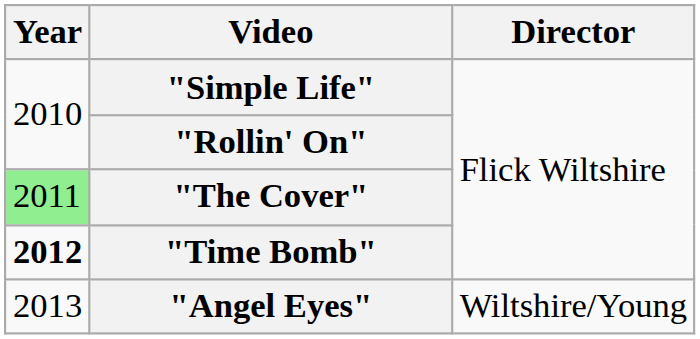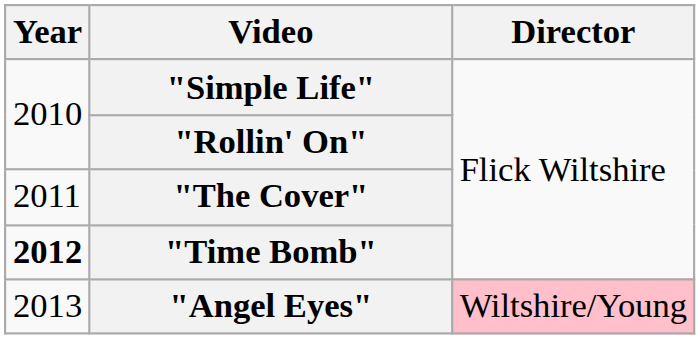(47, 196) lightgreen background -> (47, 196) no background
(573, 305) no background -> (573, 305) pink background
